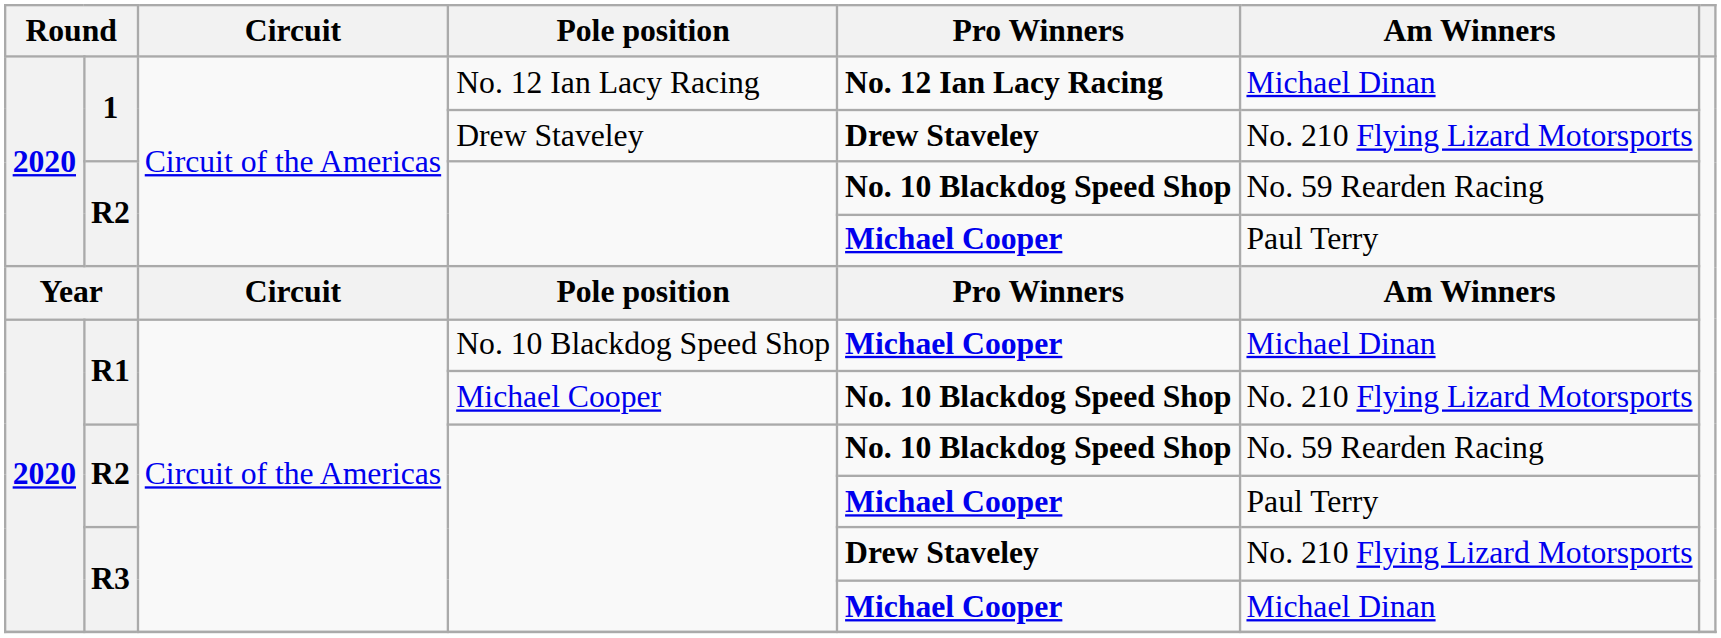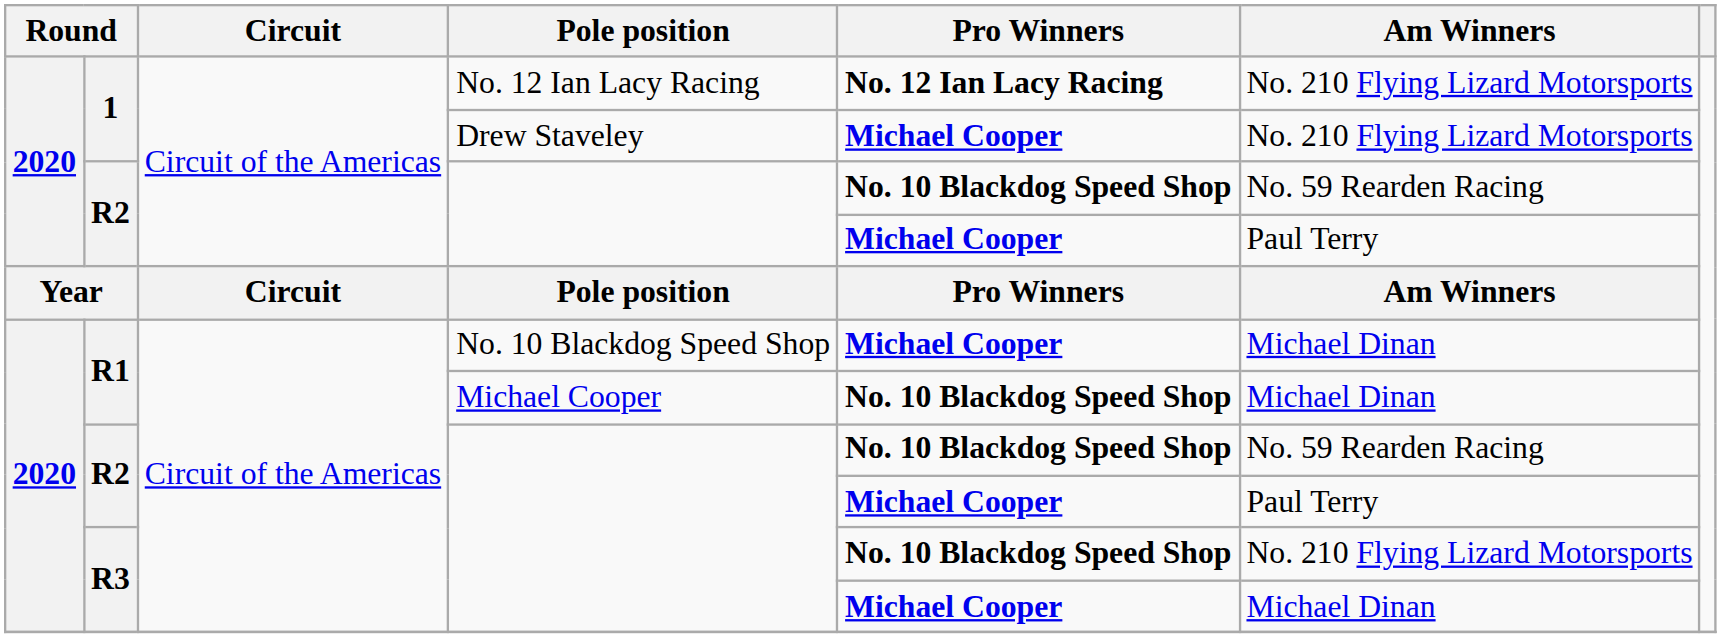(1341, 82) Michael Dinan -> (1470, 82) No. 210 Flying Lizard Motorsports
(942, 134) Drew Staveley -> (954, 134) Michael Cooper
(1470, 396) No. 210 Flying Lizard Motorsports -> (1341, 396) Michael Dinan
(942, 553) Drew Staveley -> (1038, 553) No. 10 Blackdog Speed Shop
